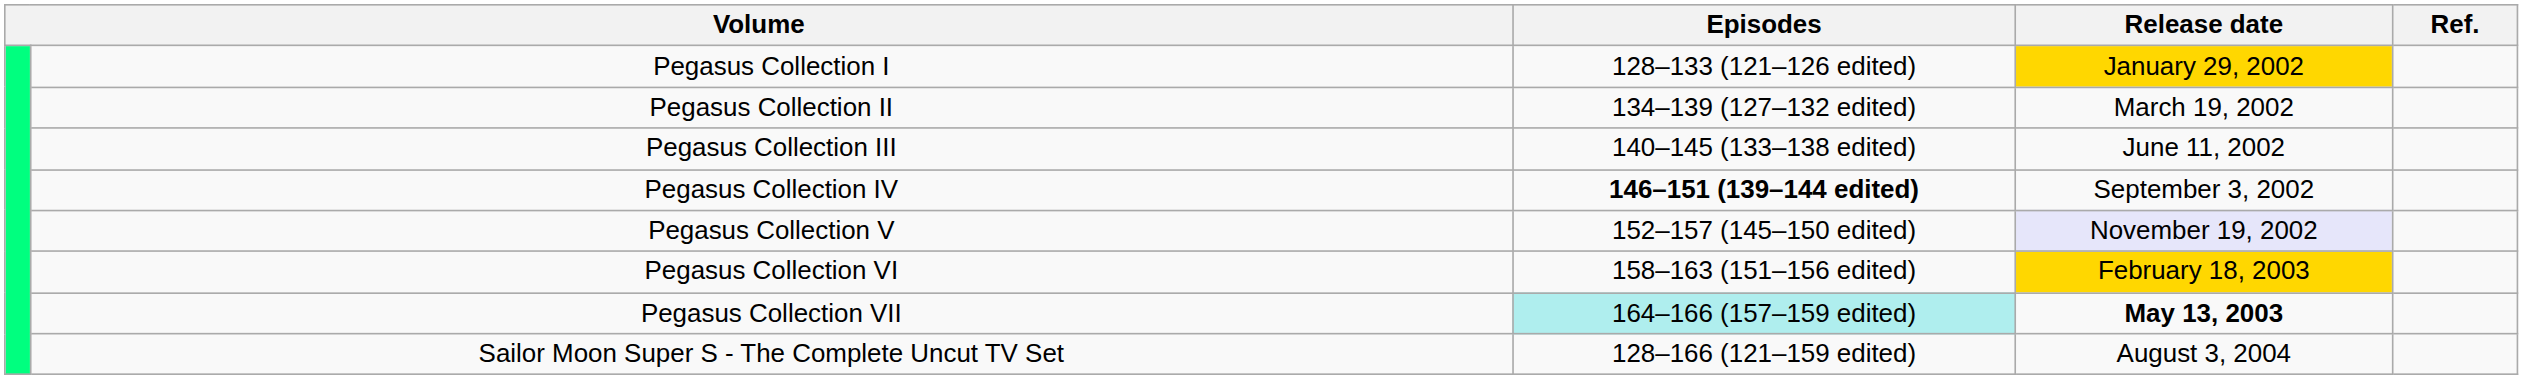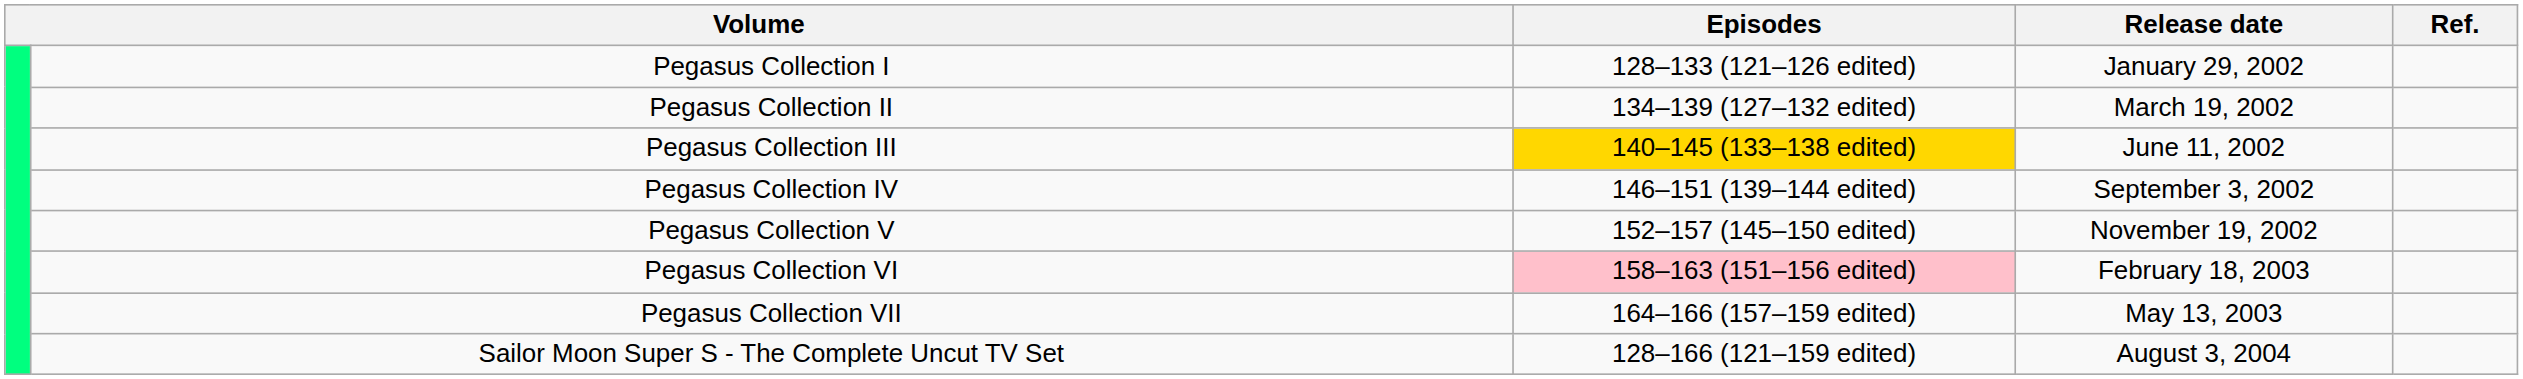(2204, 66) gold background -> (2204, 66) no background
(1764, 148) no background -> (1764, 148) gold background
(1764, 189) bold -> (1764, 189) normal
(2204, 230) lavender background -> (2204, 230) no background
(1764, 271) no background -> (1764, 271) pink background
(2204, 271) gold background -> (2204, 271) no background
(1764, 312) paleturquoise background -> (1764, 312) no background
(2204, 312) bold -> (2204, 312) normal
